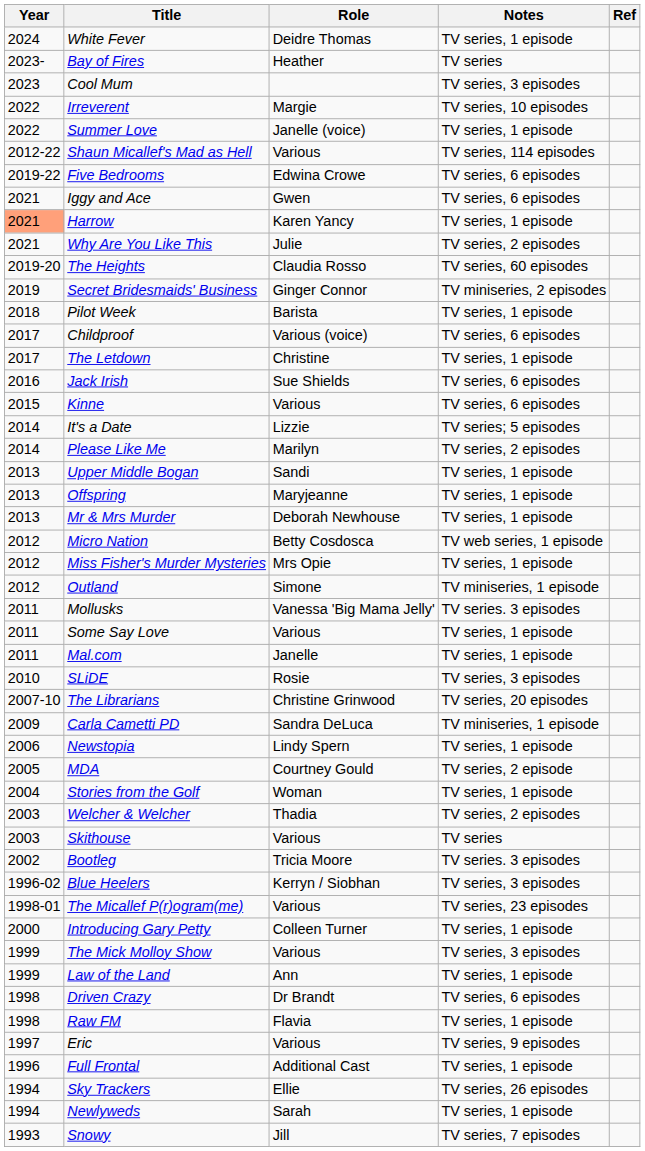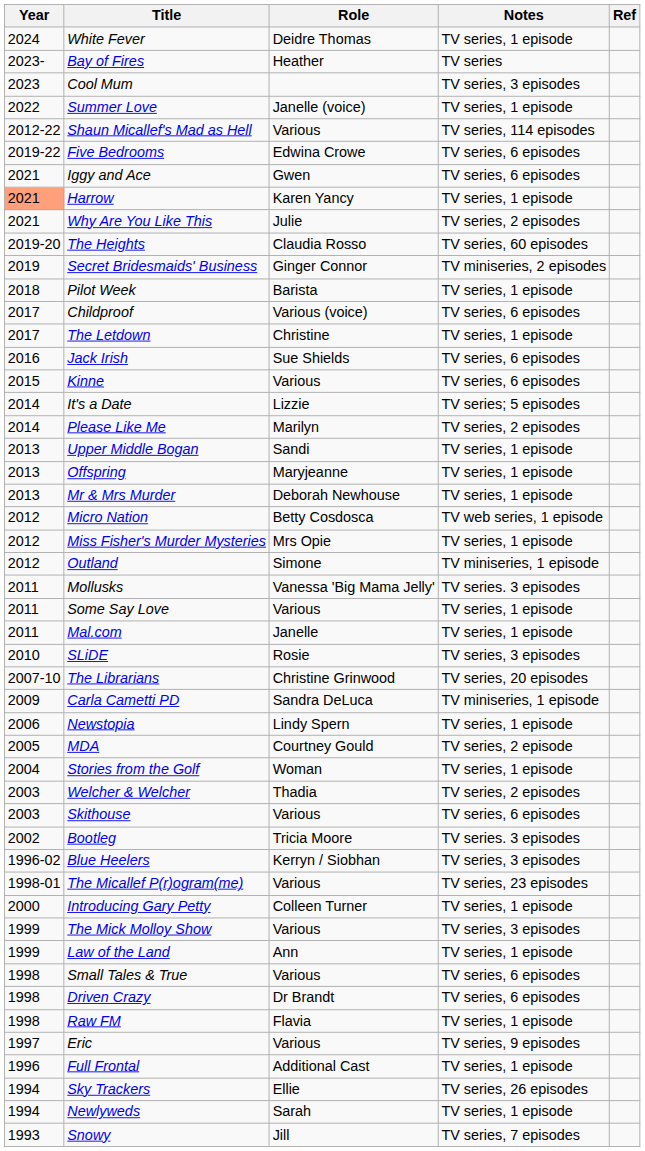- row: (98, 107)
(472, 838) TV series -> (511, 815) TV series, 6 episodes
+ row: (127, 975)
